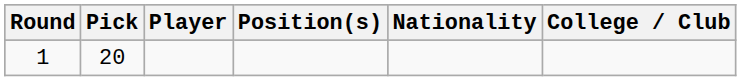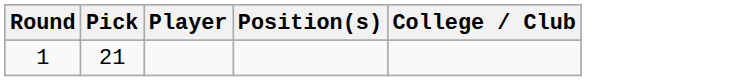- column: (465, 23)
(112, 58) 20 -> (112, 58) 21
